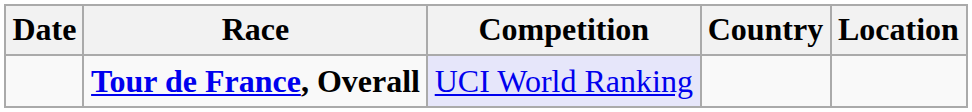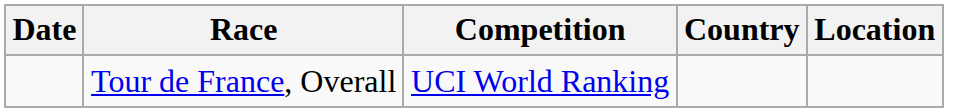(256, 80) bold -> (244, 80) normal
(564, 80) lavender background -> (540, 80) no background
